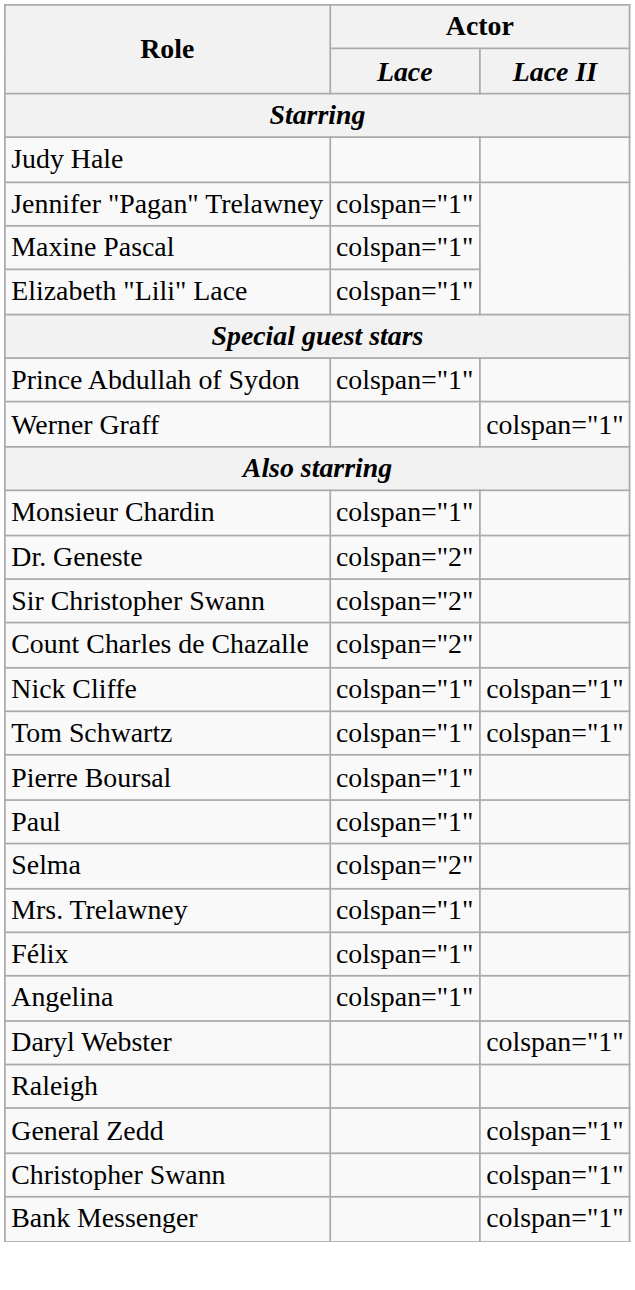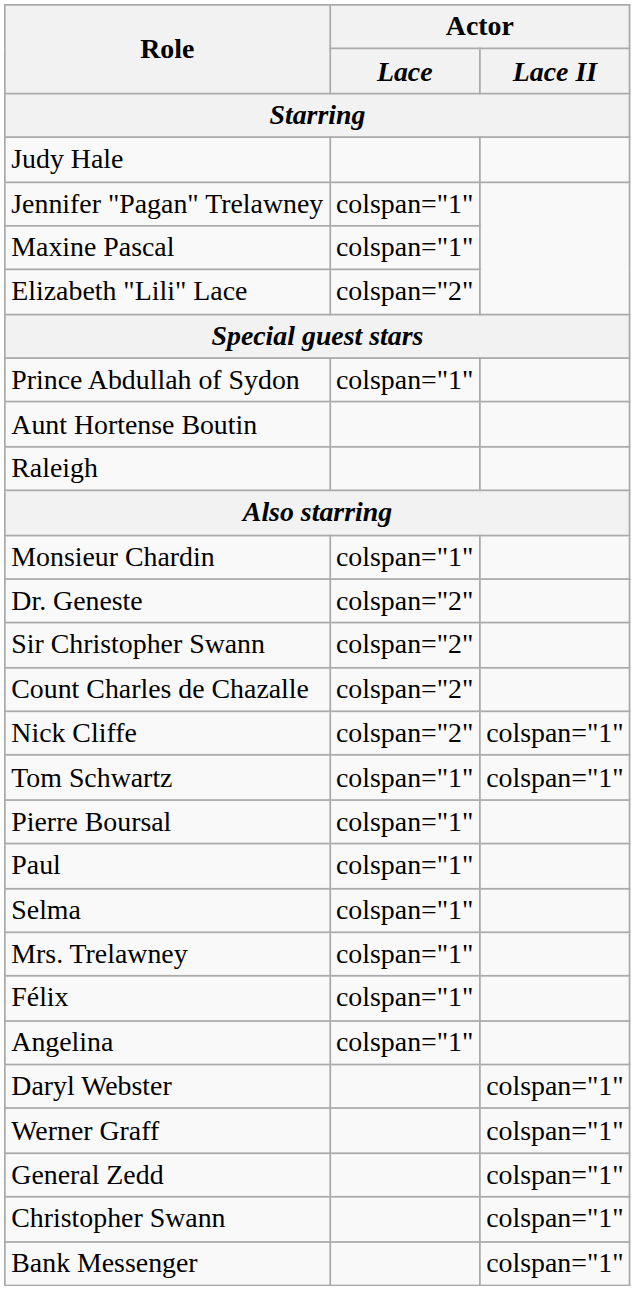(405, 291) colspan="1" -> (405, 291) colspan="2"
+ row: (134, 423)
rows swapped: (55, 1086) <-> (85, 423)
(405, 688) colspan="1" -> (405, 733) colspan="2"
(405, 865) colspan="2" -> (405, 909) colspan="1"
